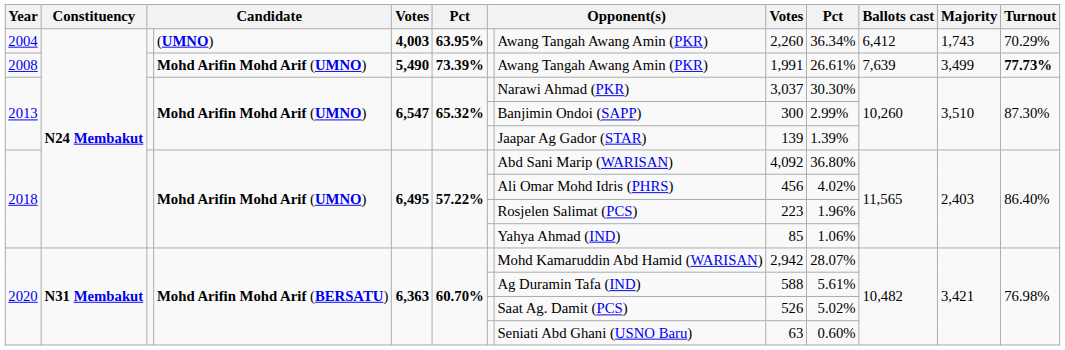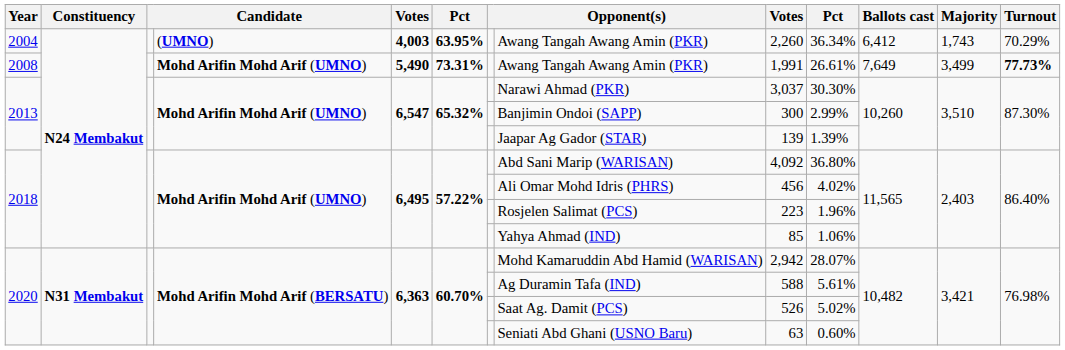(460, 65) 73.39% -> (460, 65) 73.31%
(879, 65) 7,639 -> (879, 65) 7,649
